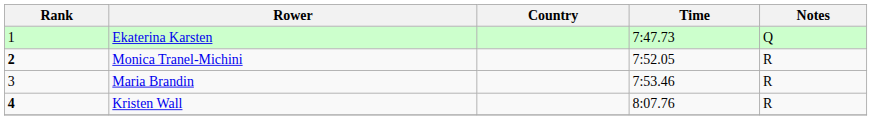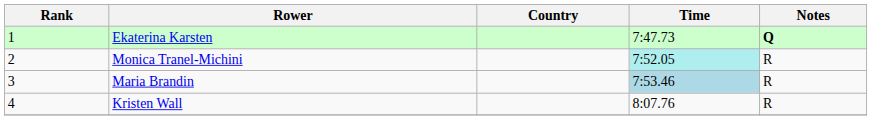(768, 37) normal -> (769, 37) bold
(11, 59) bold -> (11, 59) normal
(654, 59) no background -> (654, 59) paleturquoise background
(654, 81) no background -> (654, 81) lightblue background
(11, 103) bold -> (11, 103) normal
